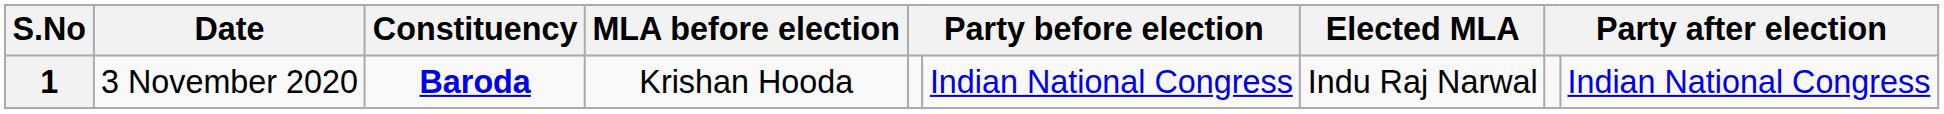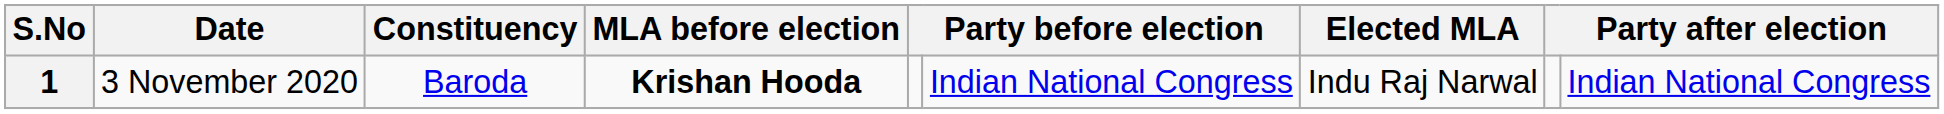(475, 81) bold -> (475, 81) normal
(746, 81) normal -> (746, 81) bold
